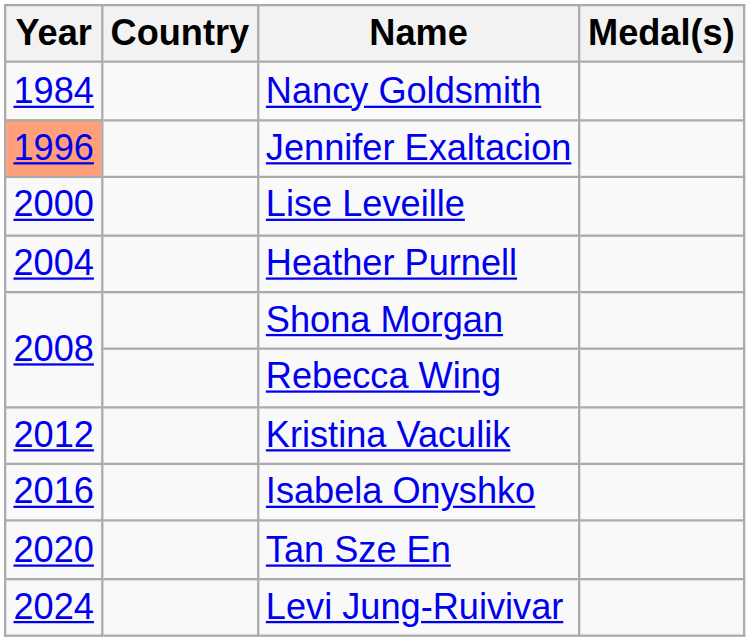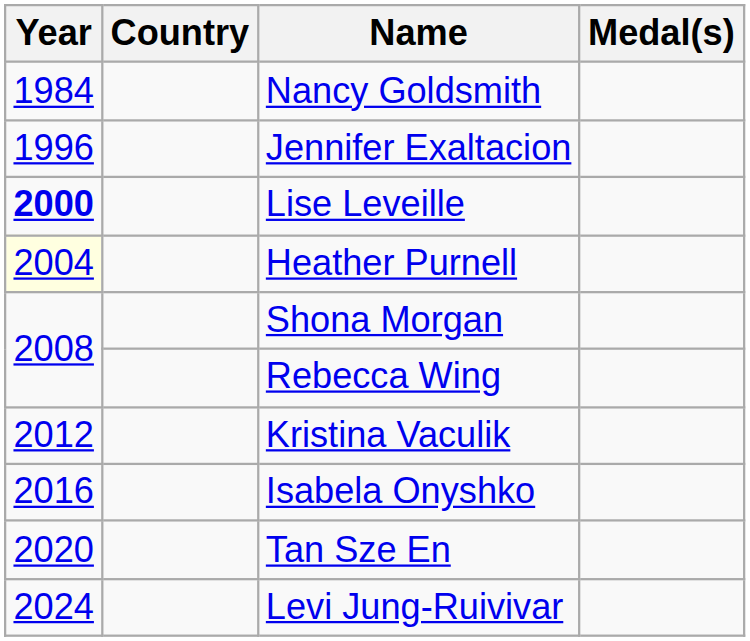(54, 147) lightsalmon background -> (54, 147) no background
(54, 205) normal -> (54, 205) bold
(54, 262) no background -> (54, 262) lightyellow background
